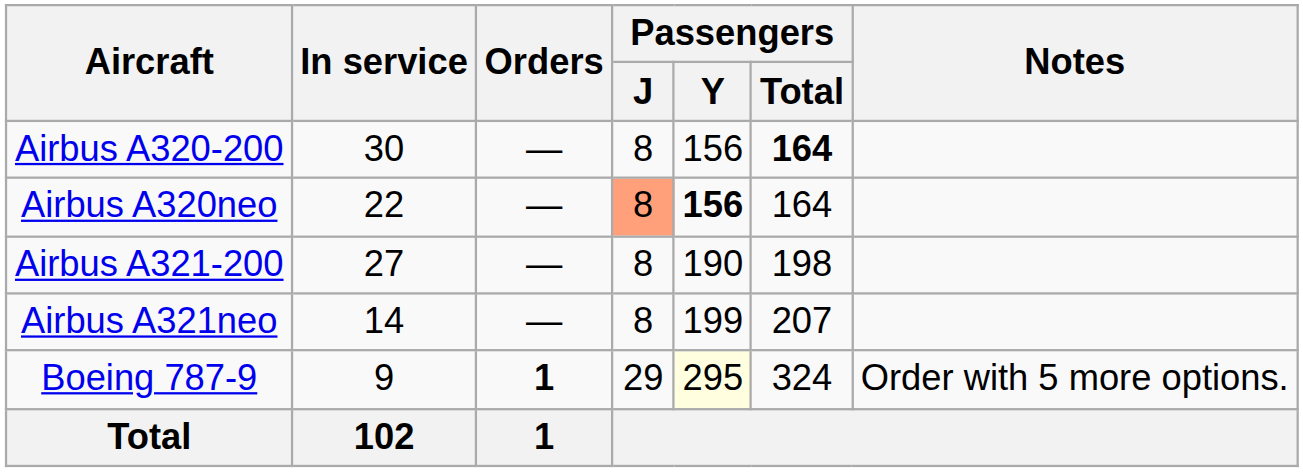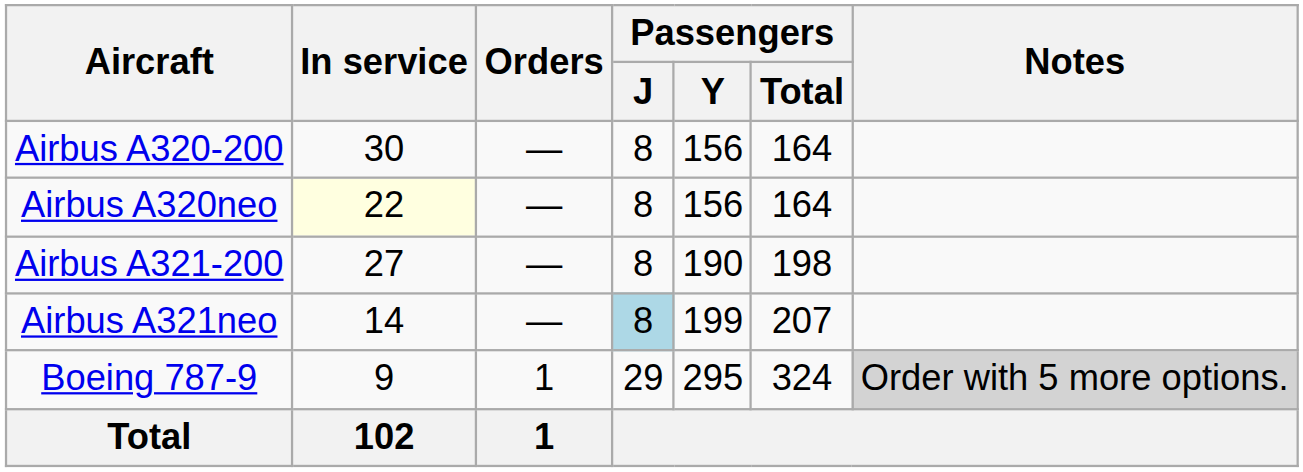(802, 148) bold -> (802, 148) normal
(384, 206) no background -> (384, 206) lightyellow background
(643, 206) lightsalmon background -> (643, 206) no background
(713, 206) bold -> (713, 206) normal
(643, 321) no background -> (643, 321) lightblue background
(544, 378) bold -> (544, 378) normal
(713, 378) lightyellow background -> (713, 378) no background
(1075, 378) no background -> (1075, 378) lightgrey background
